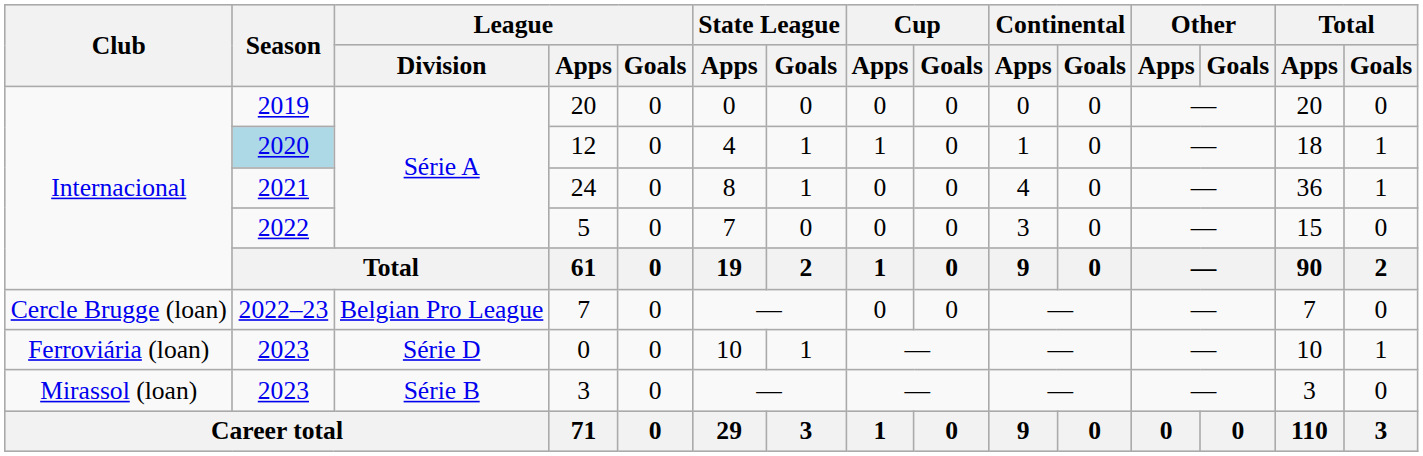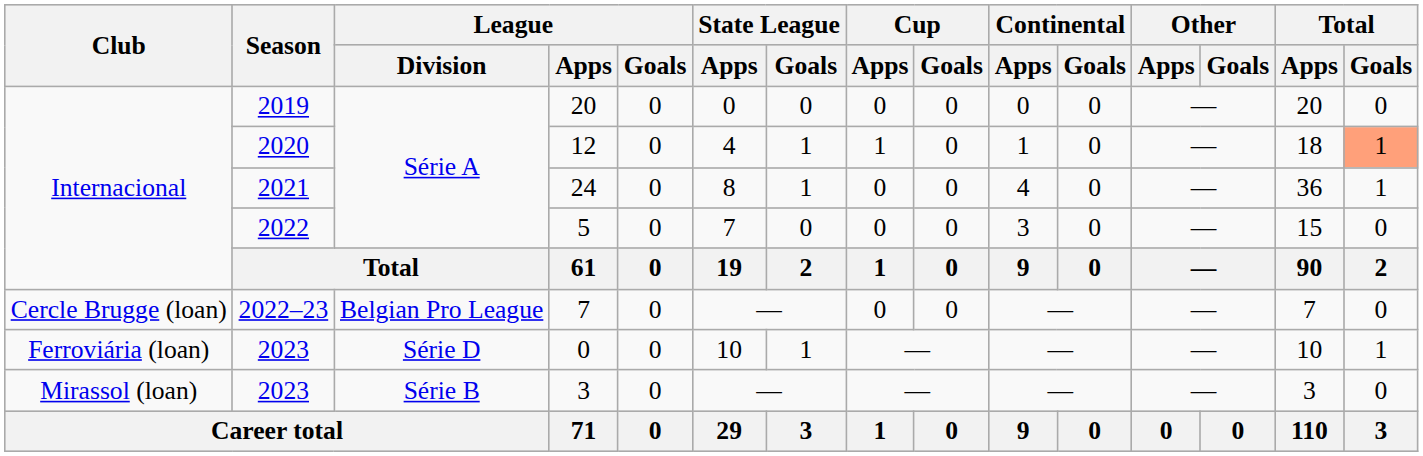(283, 146) lightblue background -> (283, 146) no background
(1381, 146) no background -> (1381, 146) lightsalmon background
